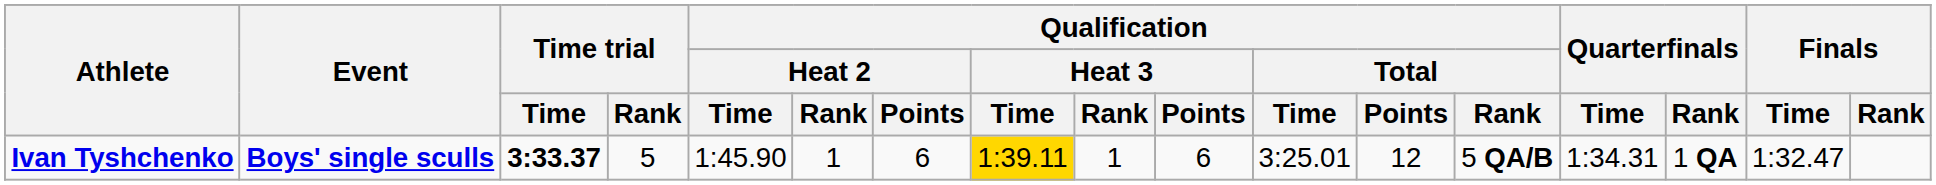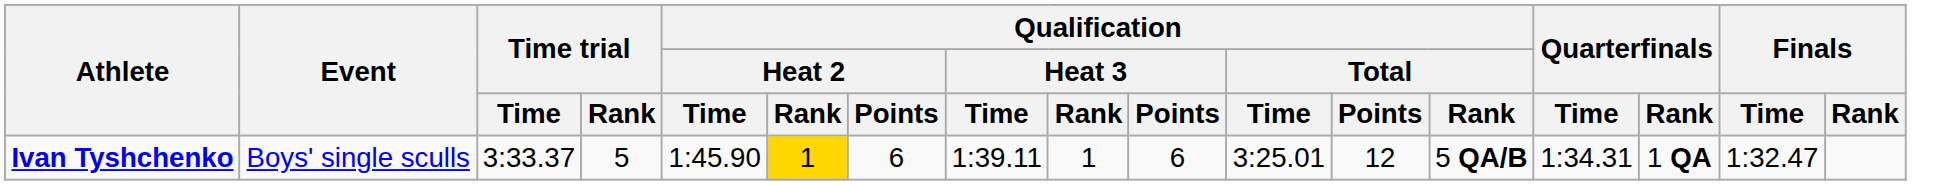(370, 158) bold -> (358, 158) normal
(554, 158) bold -> (529, 158) normal
(833, 158) no background -> (808, 158) gold background
(1023, 158) gold background -> (997, 158) no background
